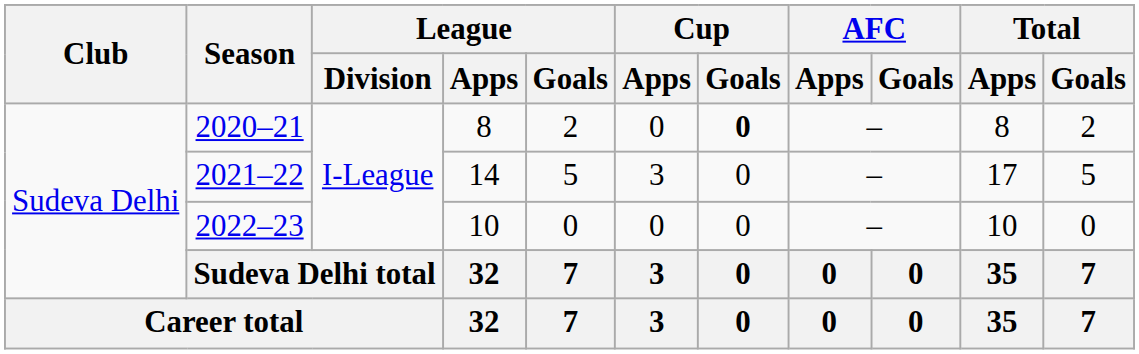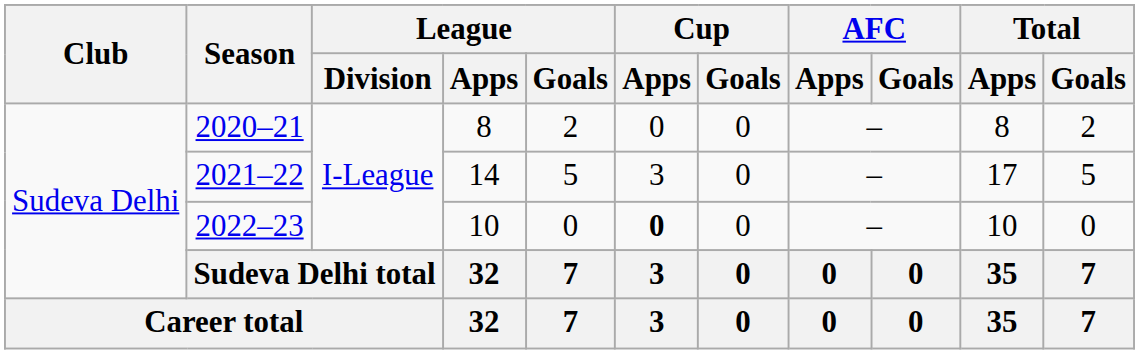(743, 126) bold -> (743, 126) normal
(657, 224) normal -> (657, 224) bold
